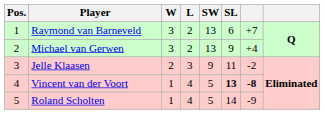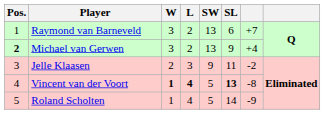(17, 48) normal -> (17, 48) bold
(171, 83) normal -> (171, 83) bold
(190, 83) normal -> (190, 83) bold
(252, 83) bold -> (252, 83) normal
